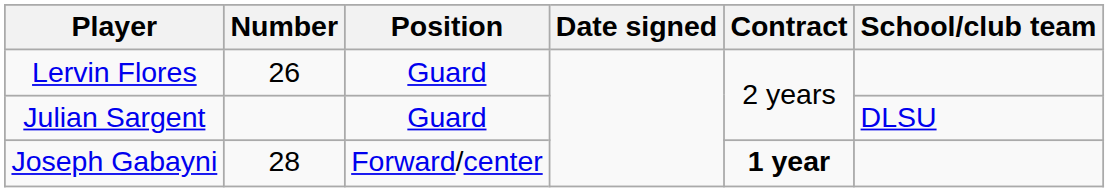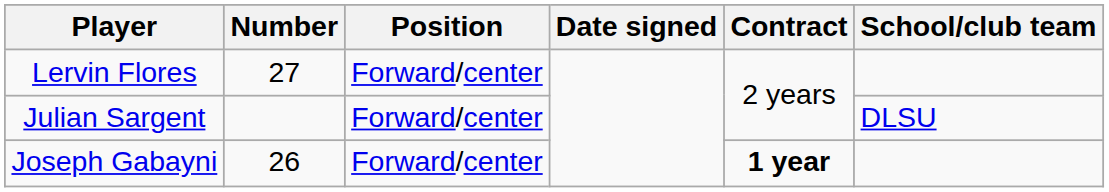(284, 72) 26 -> (284, 72) 27
(447, 72) Guard -> (447, 72) Forward/center
(447, 117) Guard -> (447, 117) Forward/center
(284, 162) 28 -> (284, 162) 26
